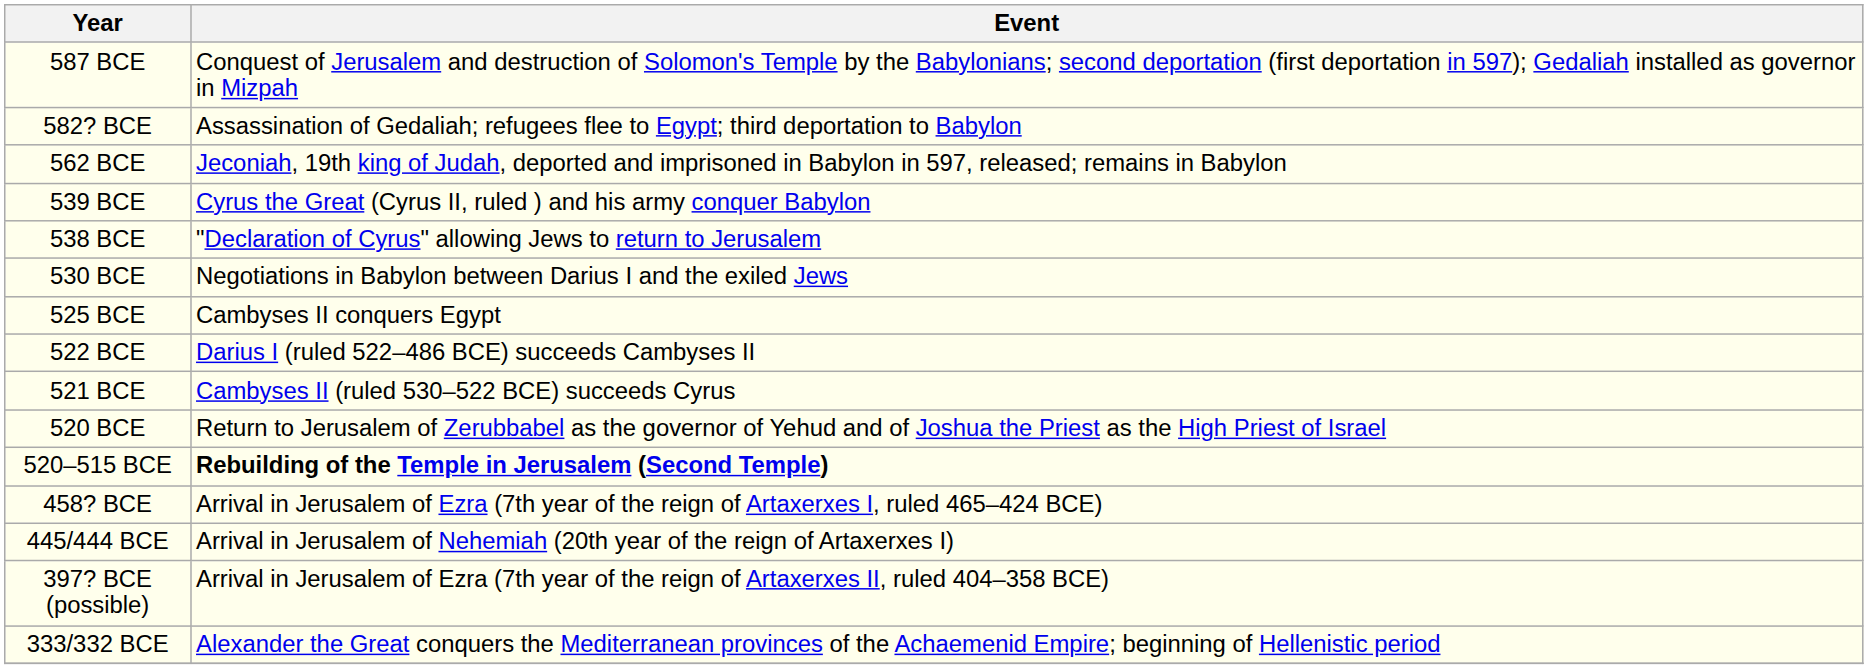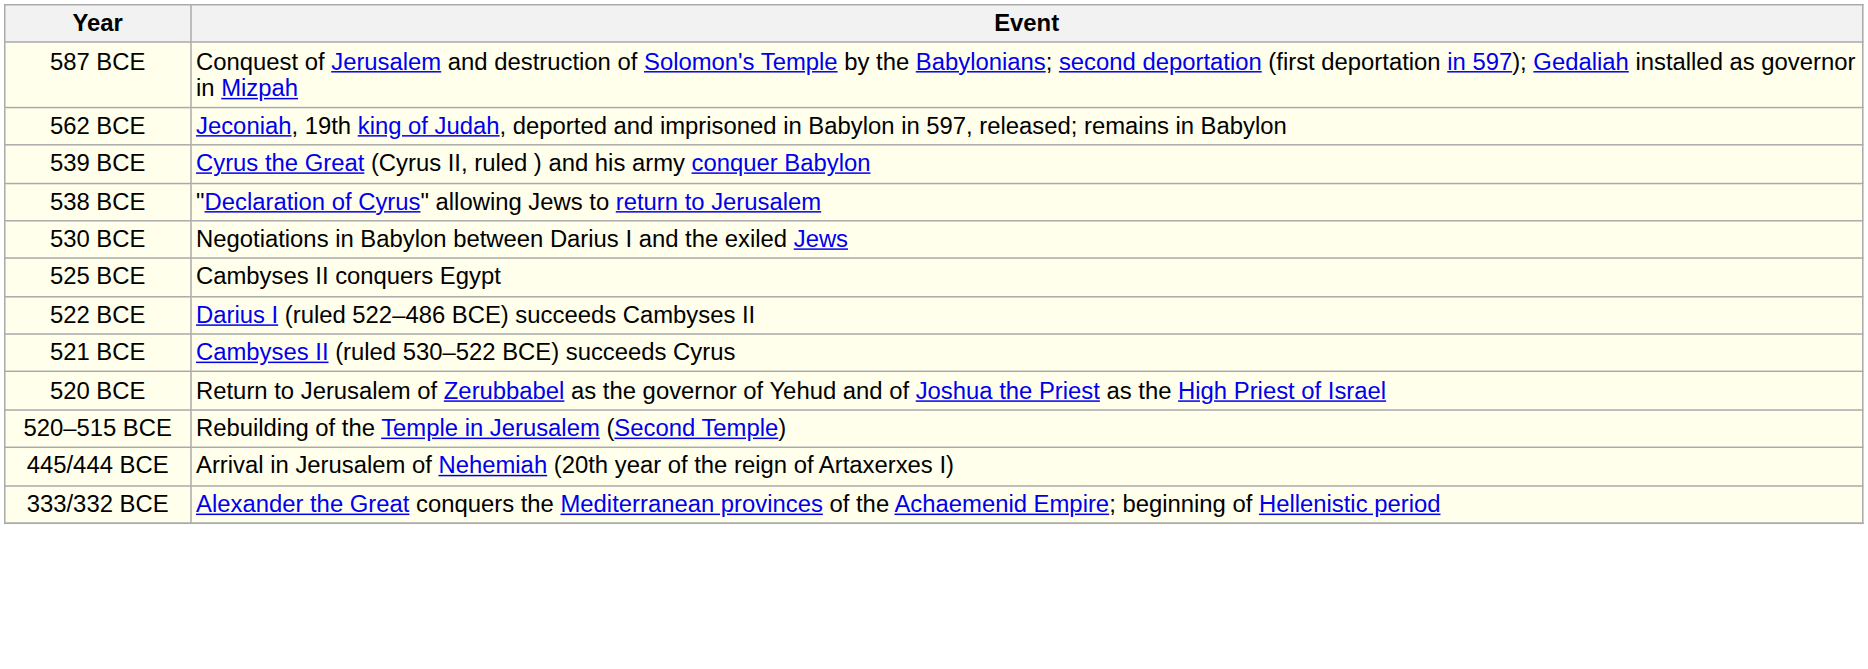- row: (98, 125)
(512, 466) bold -> (491, 428) normal
- row: (98, 503)
- row: (98, 592)
